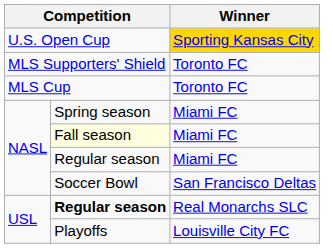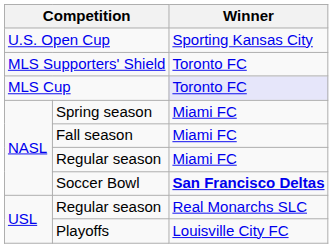(243, 40) gold background -> (243, 40) no background
(210, 87) no background -> (210, 87) lavender background
(93, 135) lightyellow background -> (94, 135) no background
(245, 183) normal -> (248, 183) bold
(110, 207) bold -> (109, 207) normal
